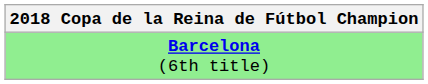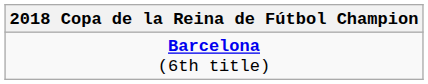(214, 56) lightgreen background -> (214, 56) no background
